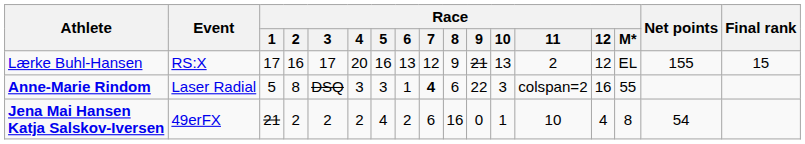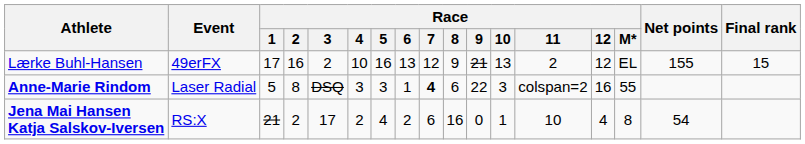(189, 63) RS:X -> (196, 63) 49erFX
(327, 63) 17 -> (327, 63) 2
(359, 63) 20 -> (359, 63) 10
(196, 119) 49erFX -> (189, 119) RS:X
(327, 119) 2 -> (327, 119) 17
